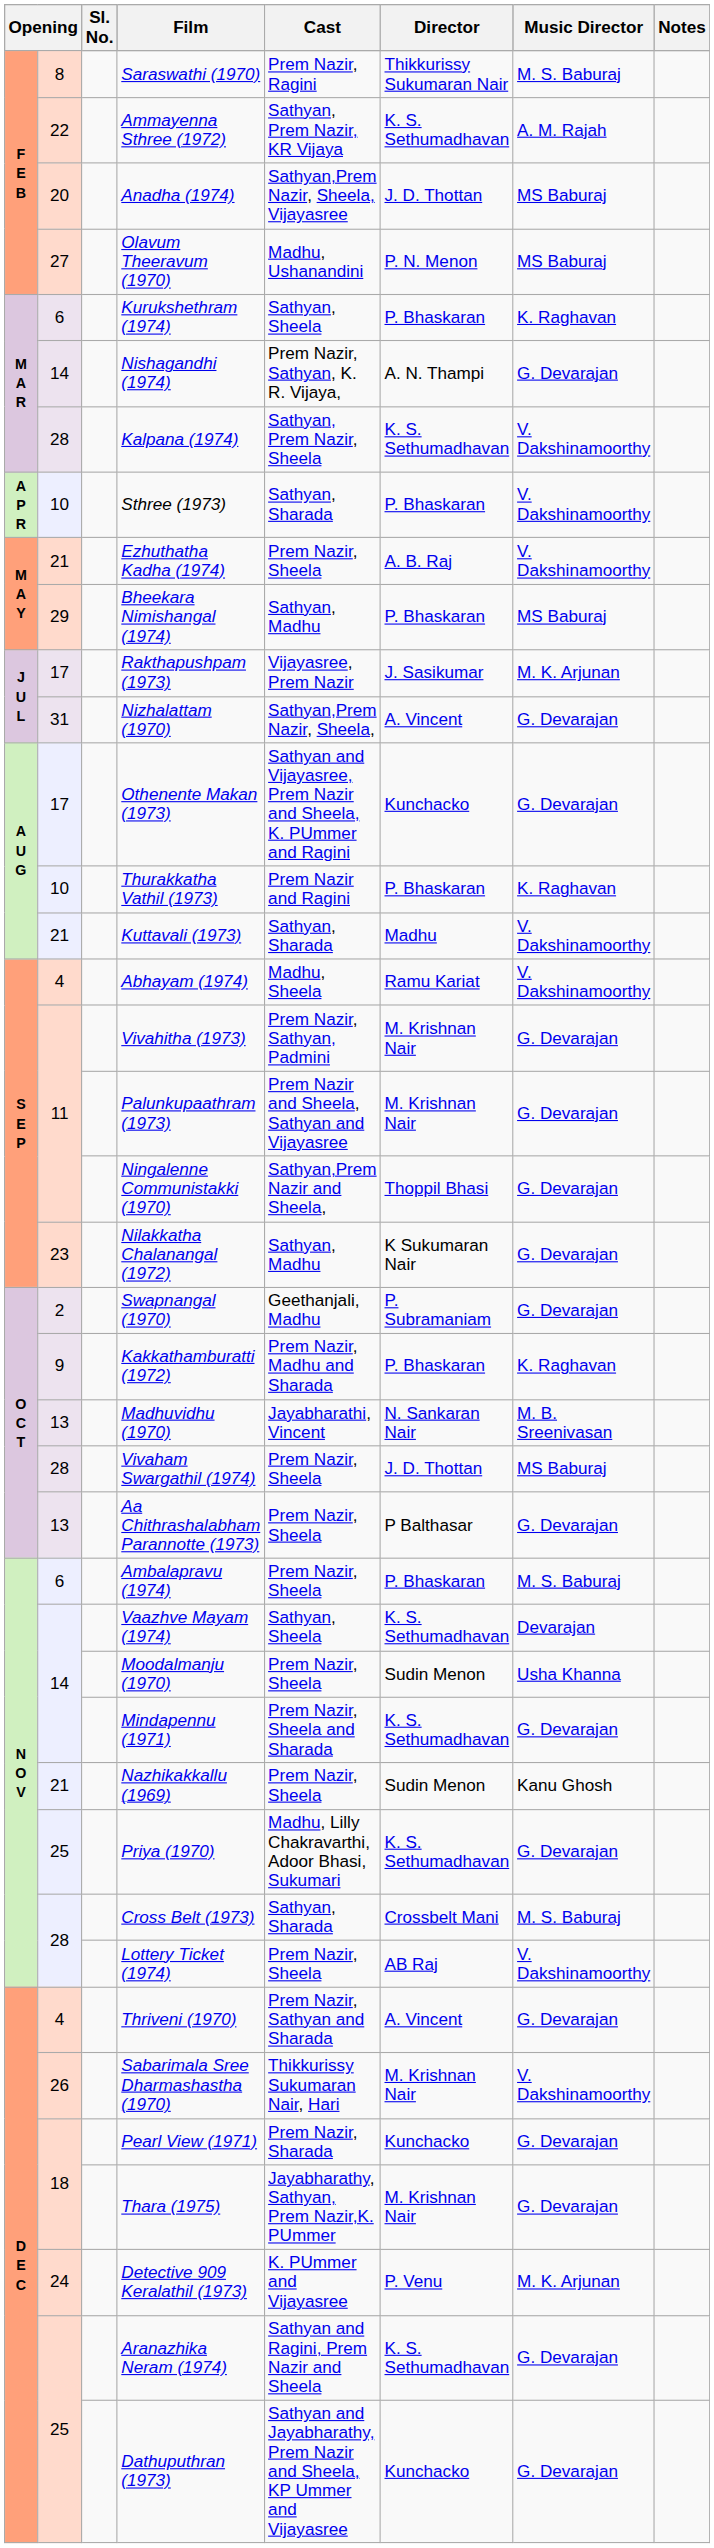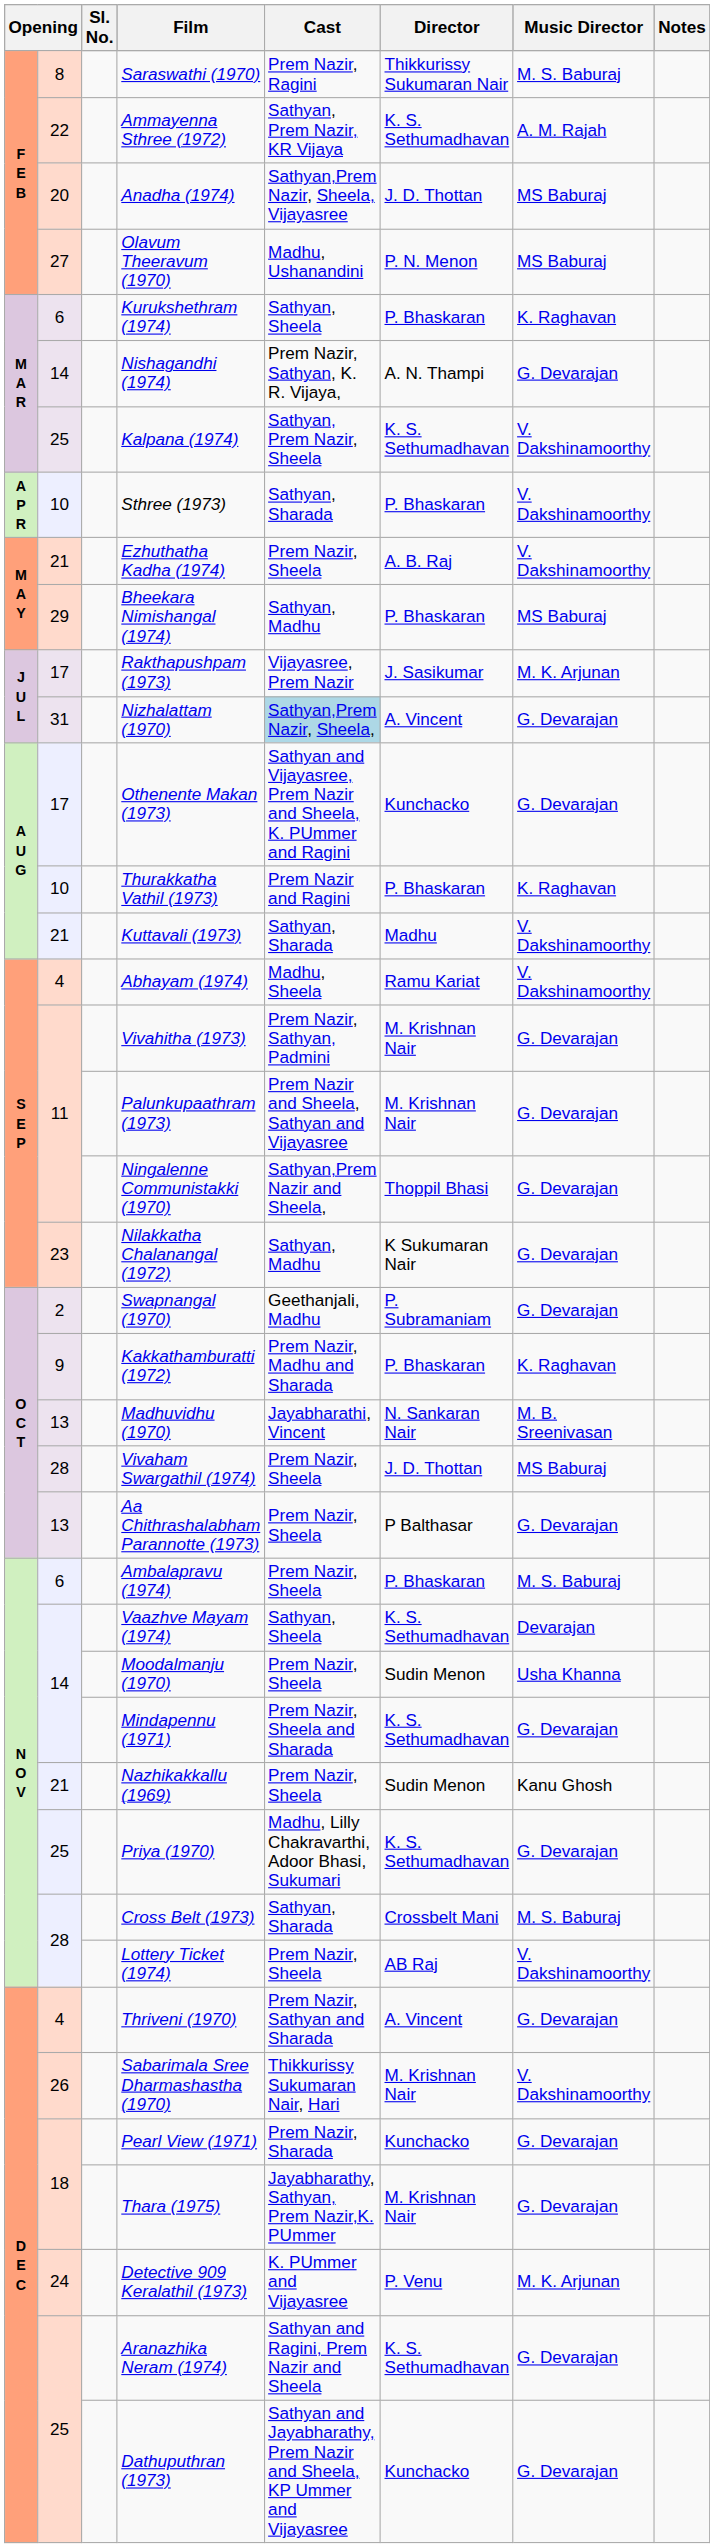(60, 439) 28 -> (60, 439) 25
(322, 719) no background -> (322, 719) lightblue background
